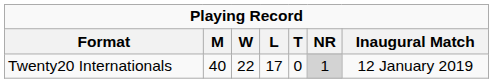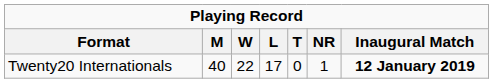(325, 66) lightgrey background -> (324, 66) no background
(415, 66) normal -> (415, 66) bold
